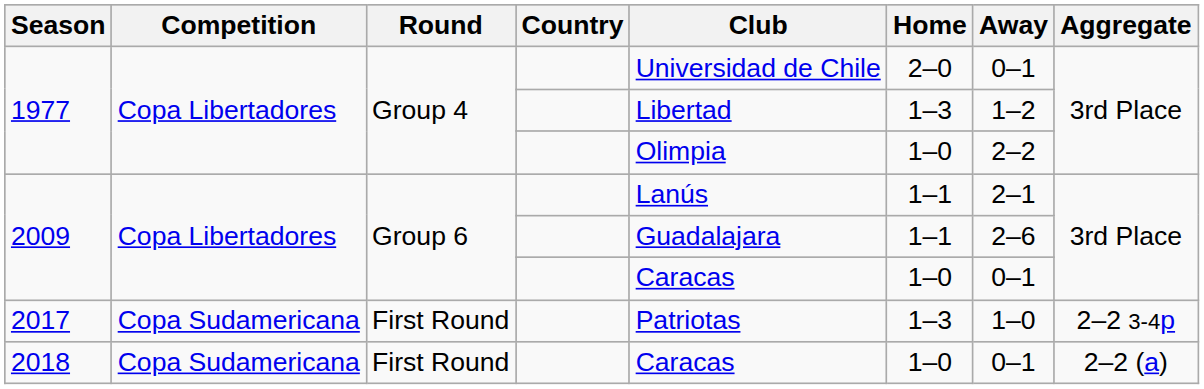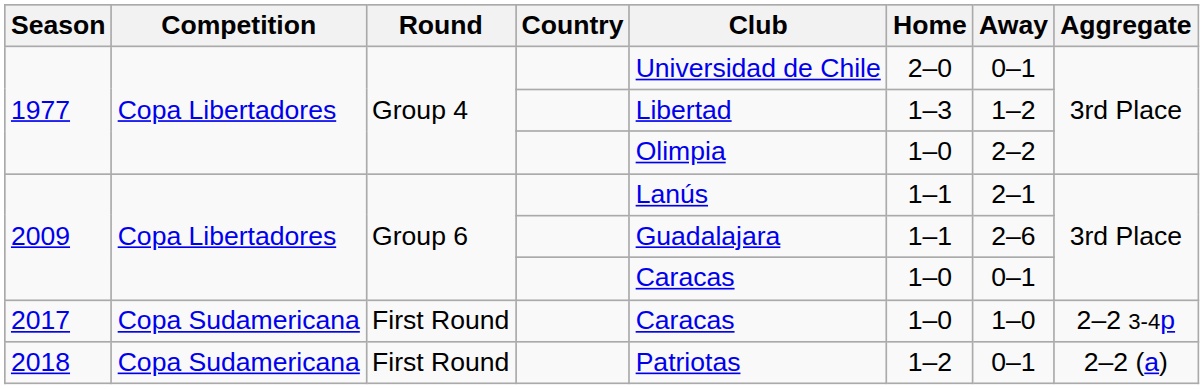(688, 320) Patriotas -> (685, 320) Caracas
(930, 320) 1–3 -> (930, 320) 1–0
(685, 362) Caracas -> (688, 362) Patriotas
(930, 362) 1–0 -> (930, 362) 1–2
